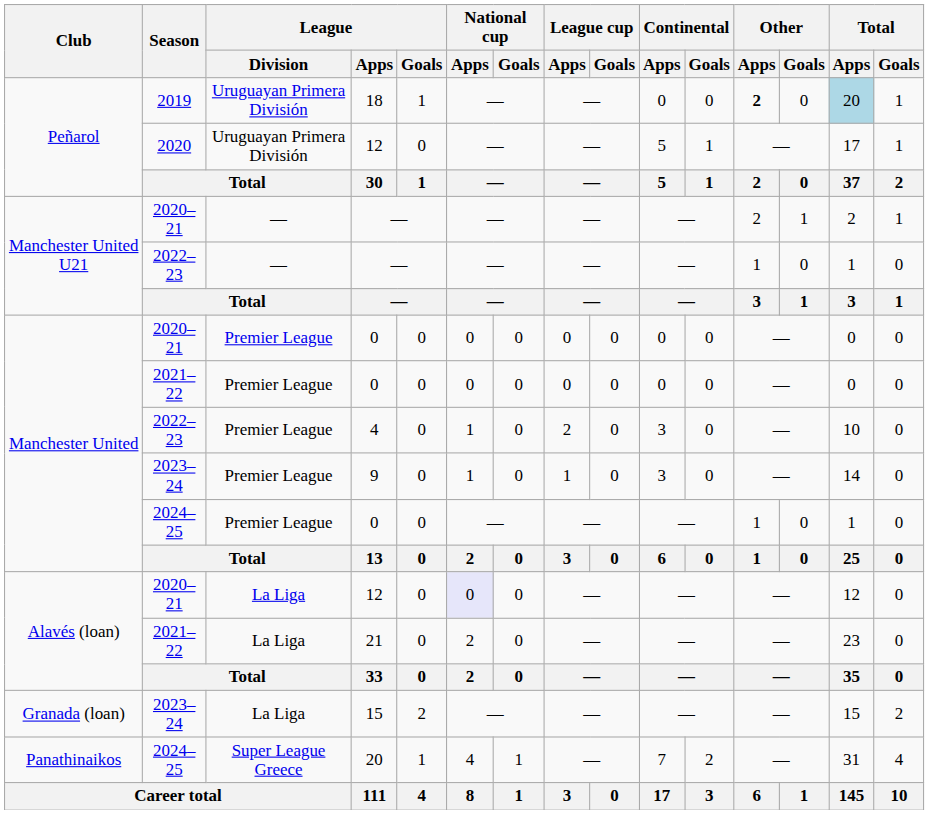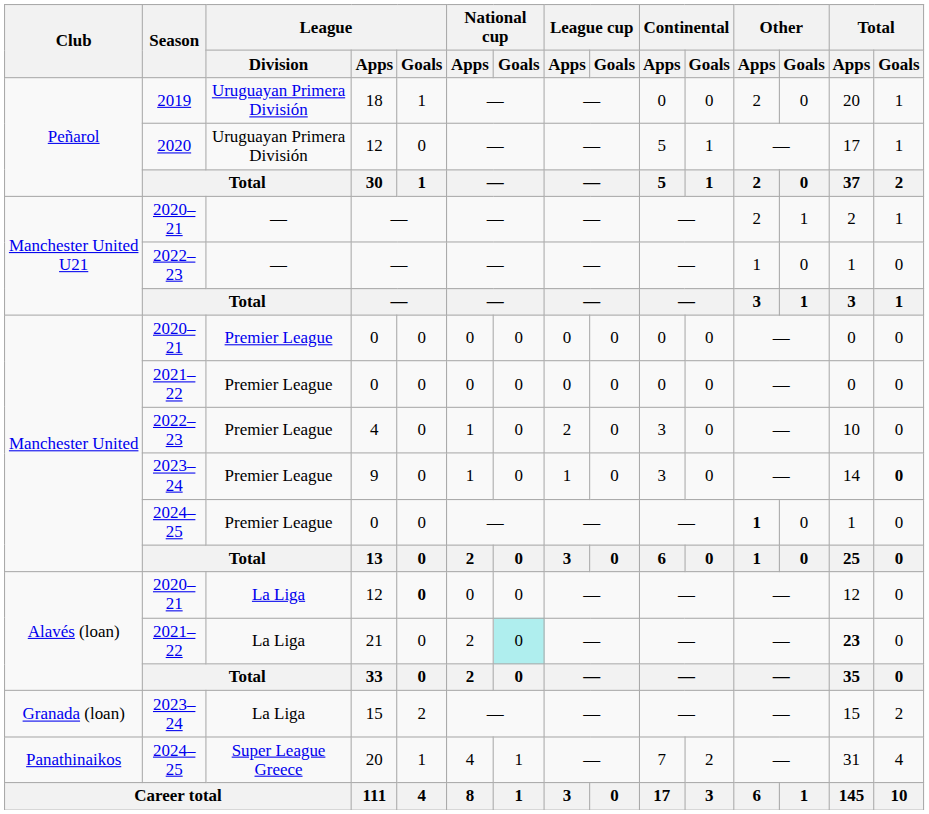(757, 100) bold -> (757, 100) normal
(851, 100) lightblue background -> (851, 100) no background
(899, 476) normal -> (899, 476) bold
(757, 521) normal -> (757, 521) bold
(422, 594) normal -> (422, 594) bold
(470, 594) lavender background -> (470, 594) no background
(519, 640) no background -> (519, 640) paleturquoise background
(851, 640) normal -> (851, 640) bold
